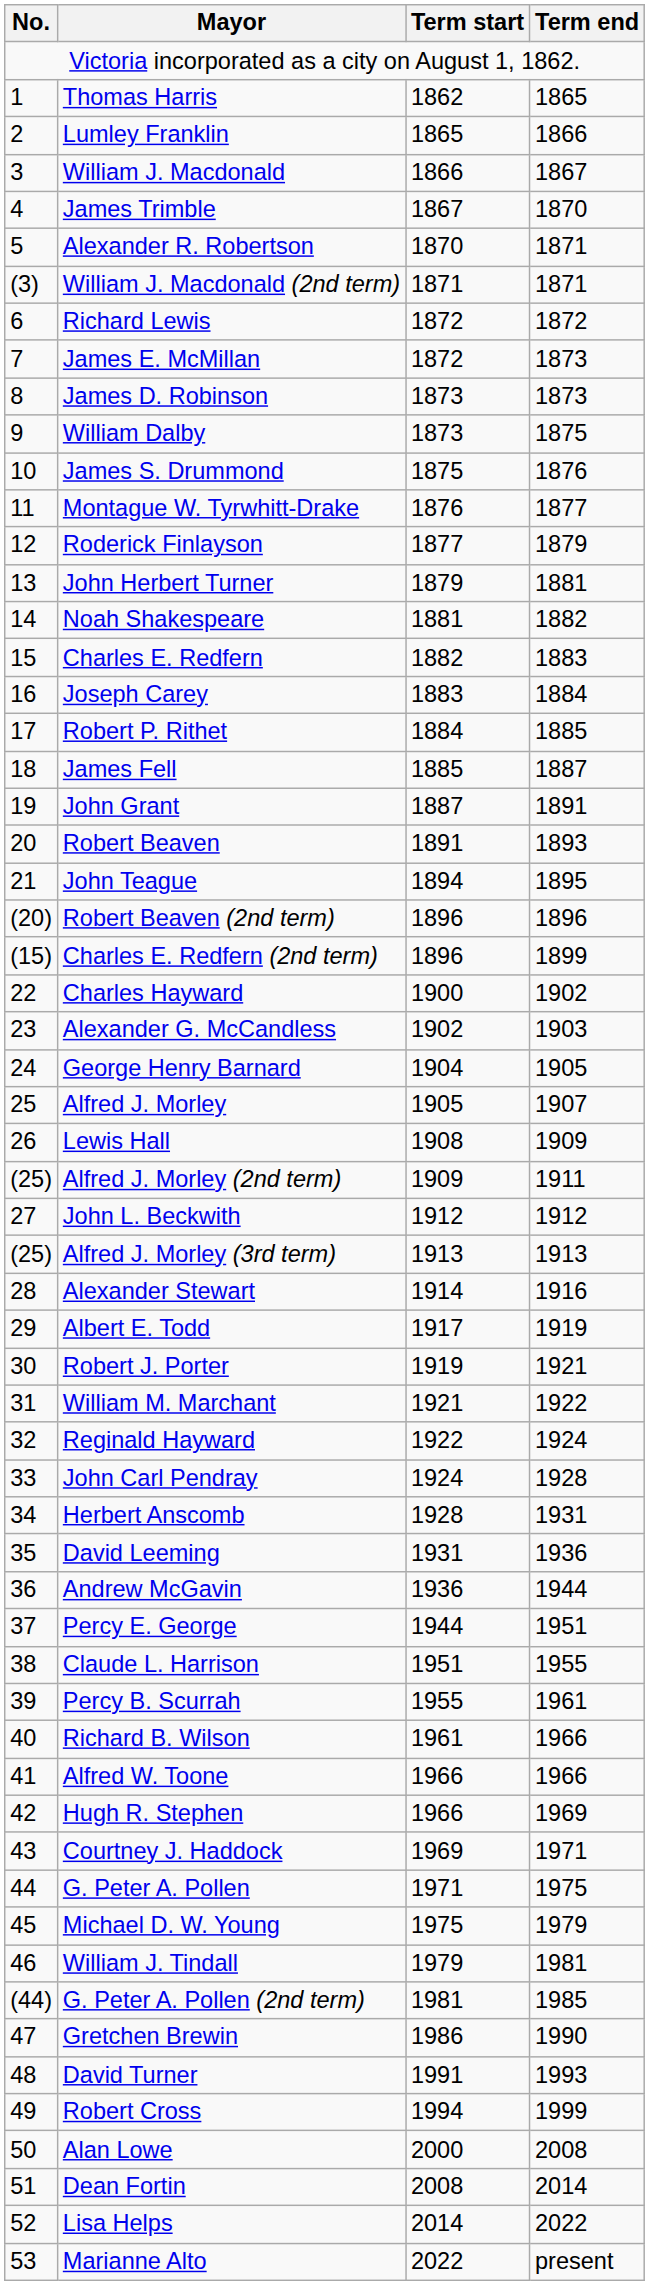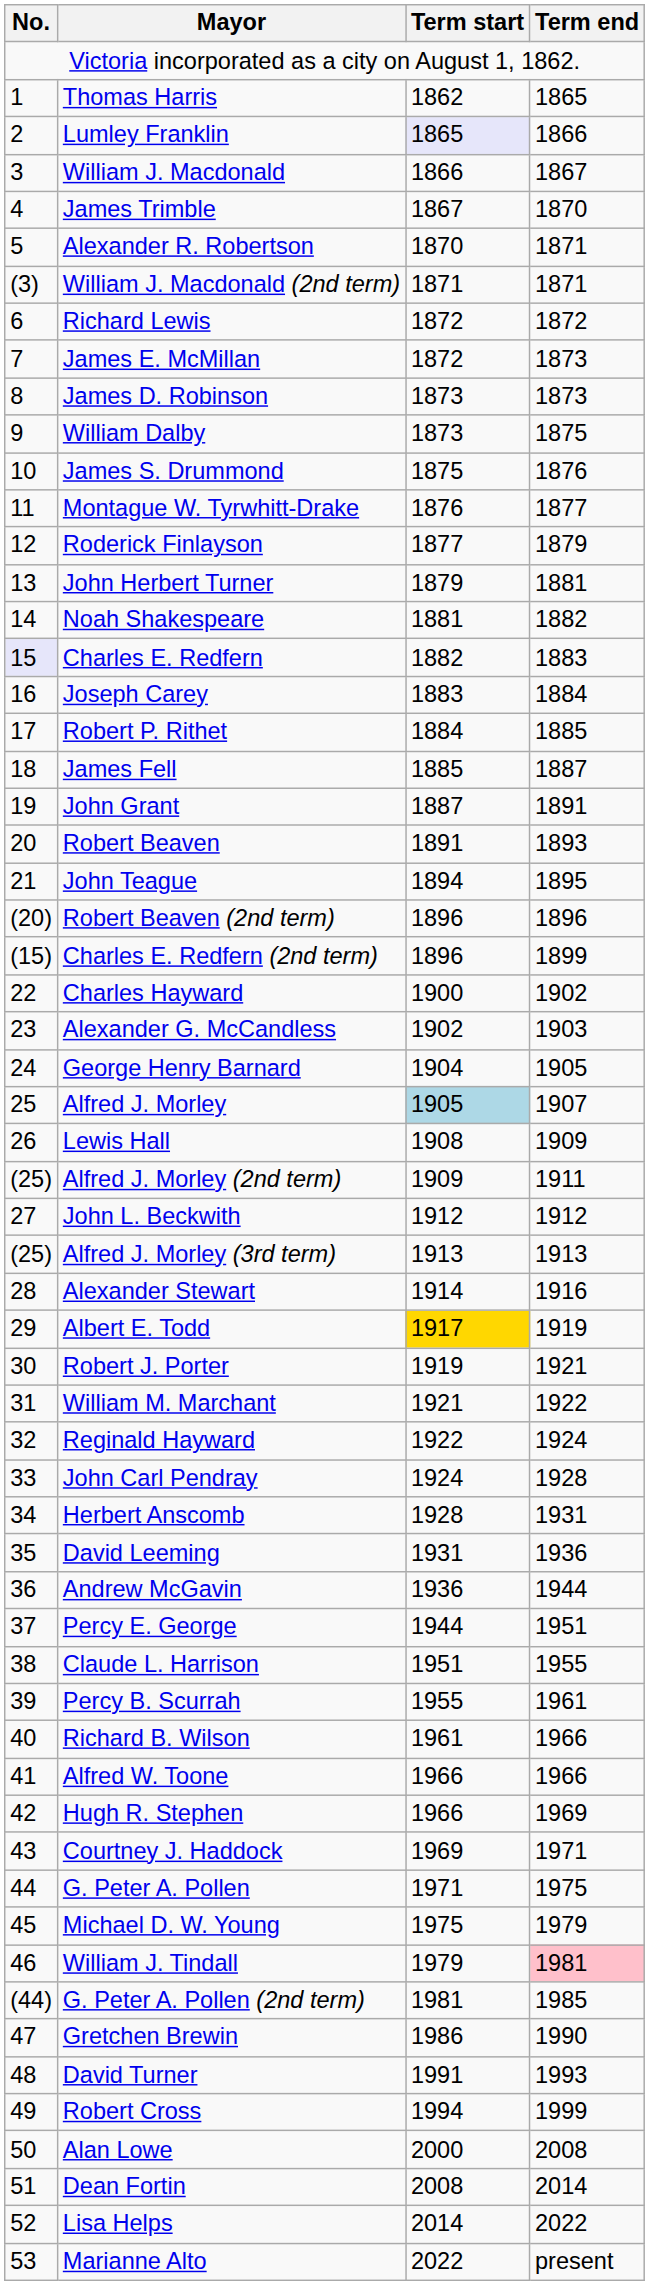(437, 135) no background -> (437, 135) lavender background
(23, 657) no background -> (23, 657) lavender background
(437, 1104) no background -> (437, 1104) lightblue background
(437, 1328) no background -> (437, 1328) gold background
(561, 1962) no background -> (561, 1962) pink background
